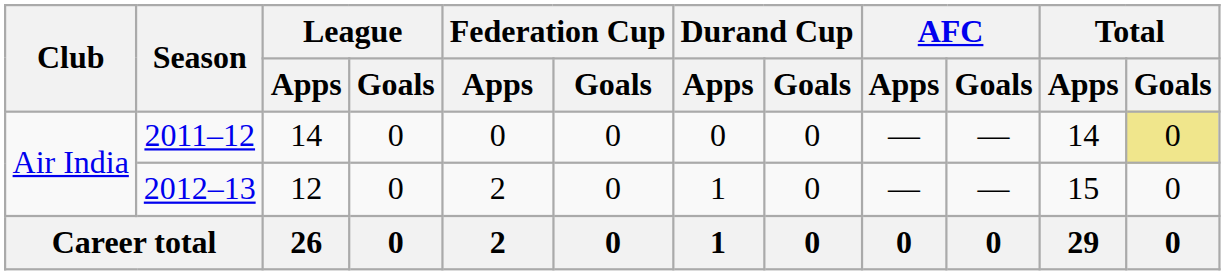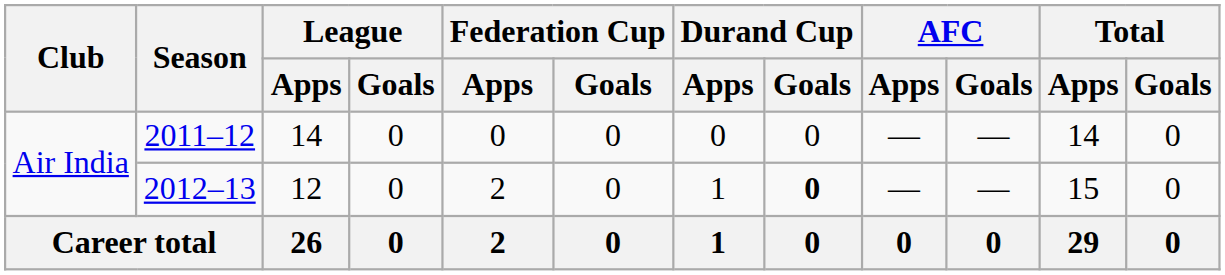(1173, 136) khaki background -> (1173, 136) no background
(812, 189) normal -> (812, 189) bold
